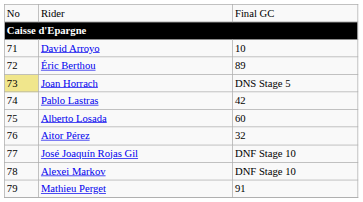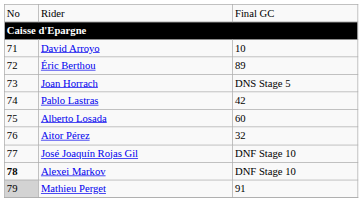(12, 83) khaki background -> (12, 83) no background
(12, 171) normal -> (12, 171) bold
(12, 188) no background -> (12, 188) lightgrey background
